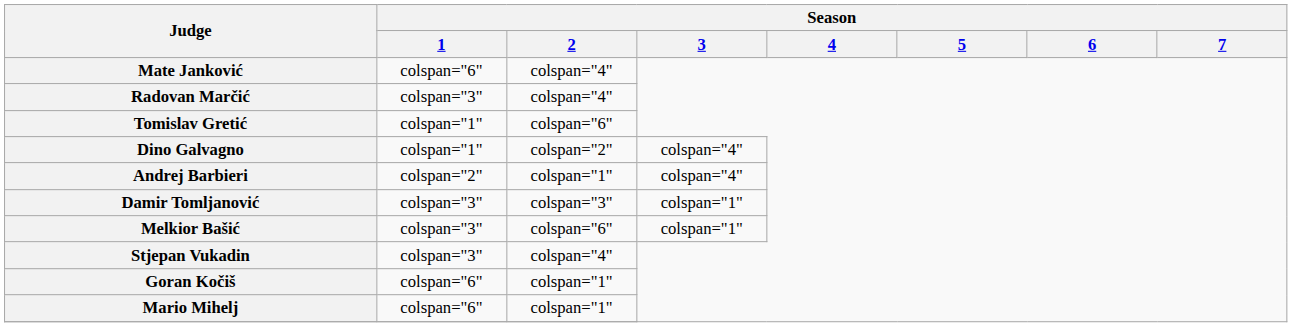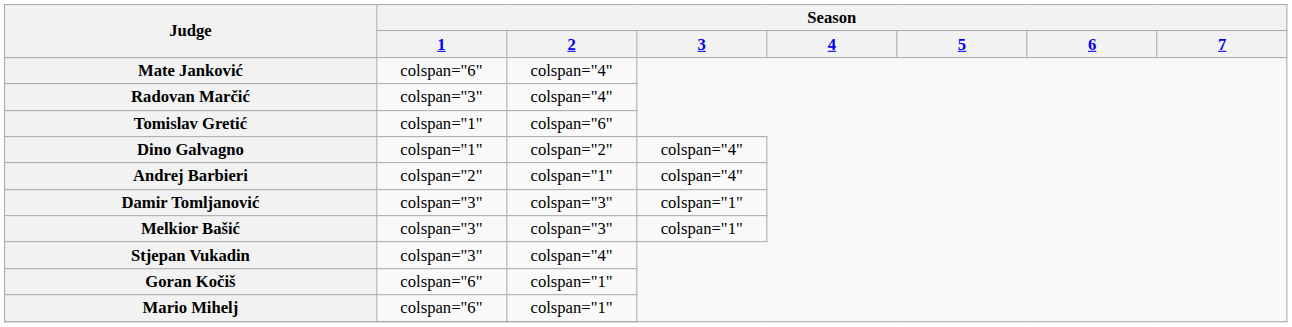(572, 228) colspan="6" -> (572, 228) colspan="3"
